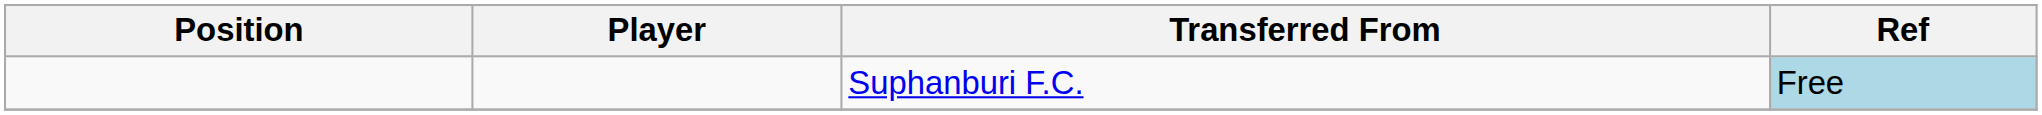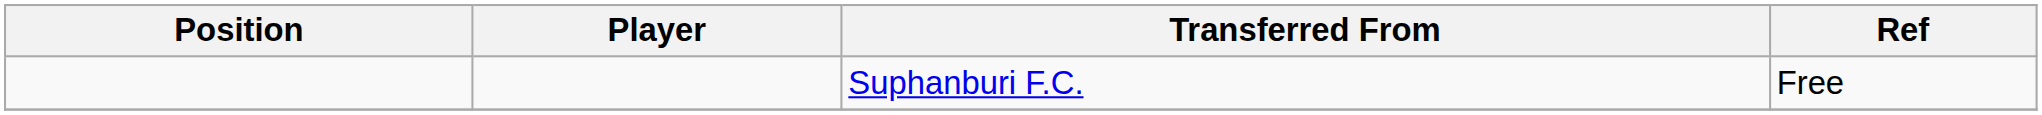(1810, 82) lightblue background -> (1810, 82) no background
